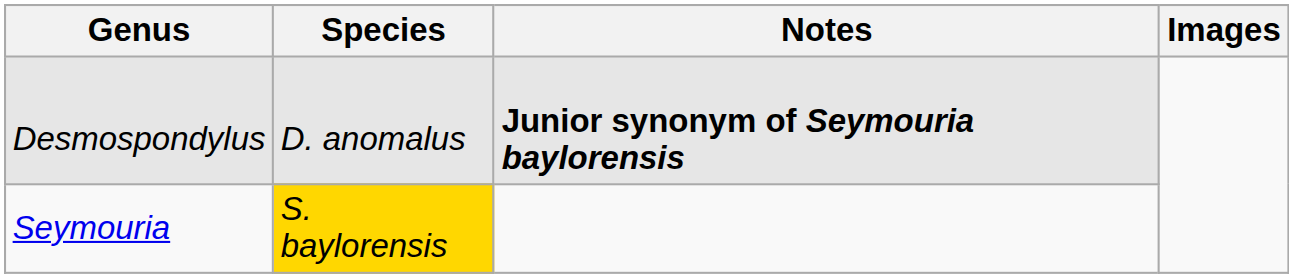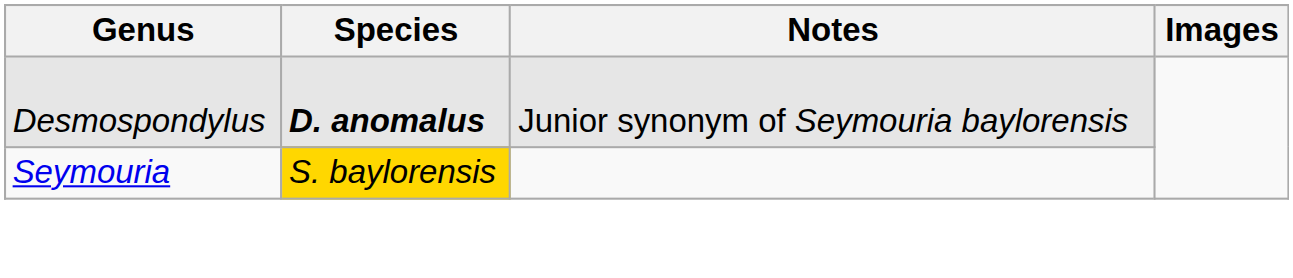(373, 138) normal -> (387, 119) bold
(738, 138) bold -> (823, 119) normal
